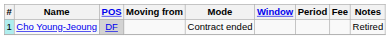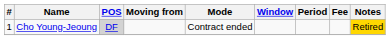(9, 27) paleturquoise background -> (9, 27) no background
(368, 27) no background -> (368, 27) gold background
